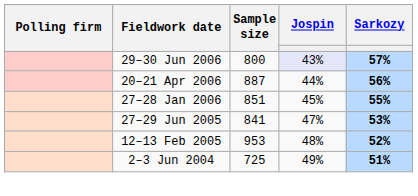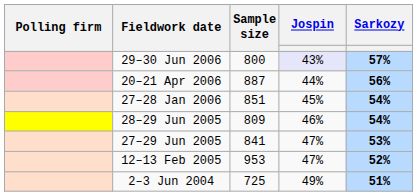(379, 101) 55% -> (379, 101) 54%
+ row: (171, 121)
(312, 141) 48% -> (312, 161) 47%
